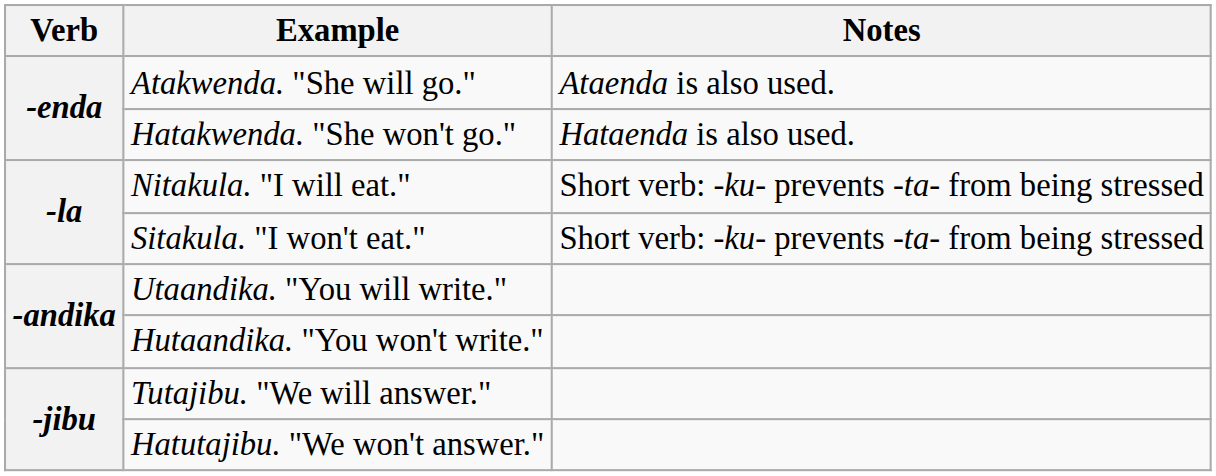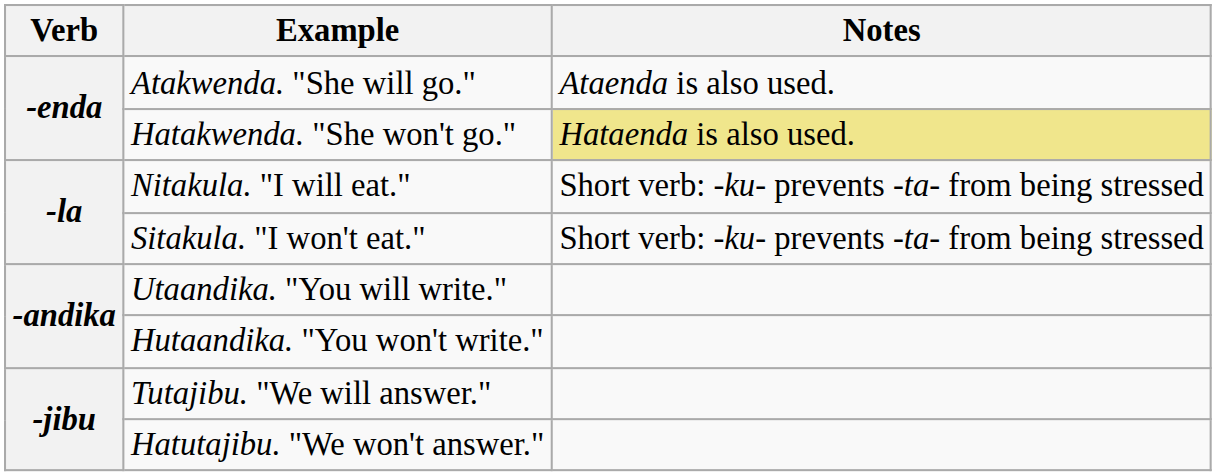(707, 133) no background -> (707, 133) khaki background
